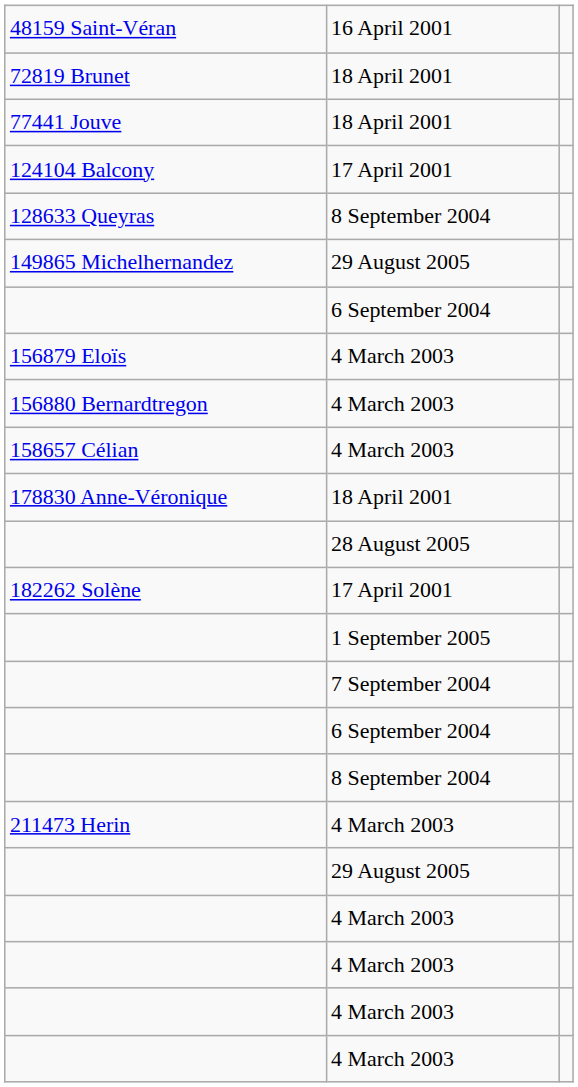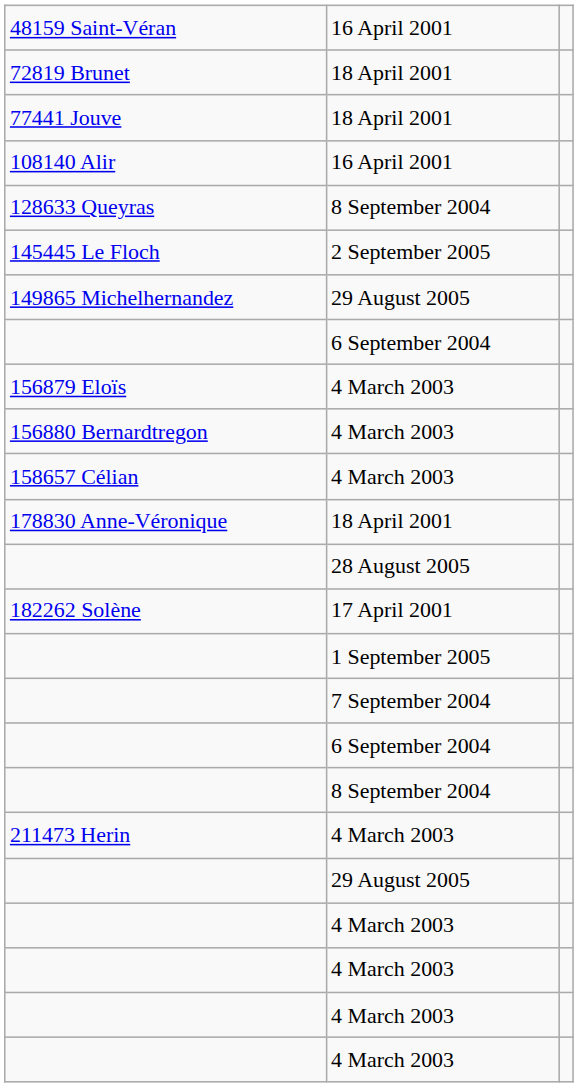+ row: (63, 162)
- row: (82, 169)
+ row: (85, 252)
